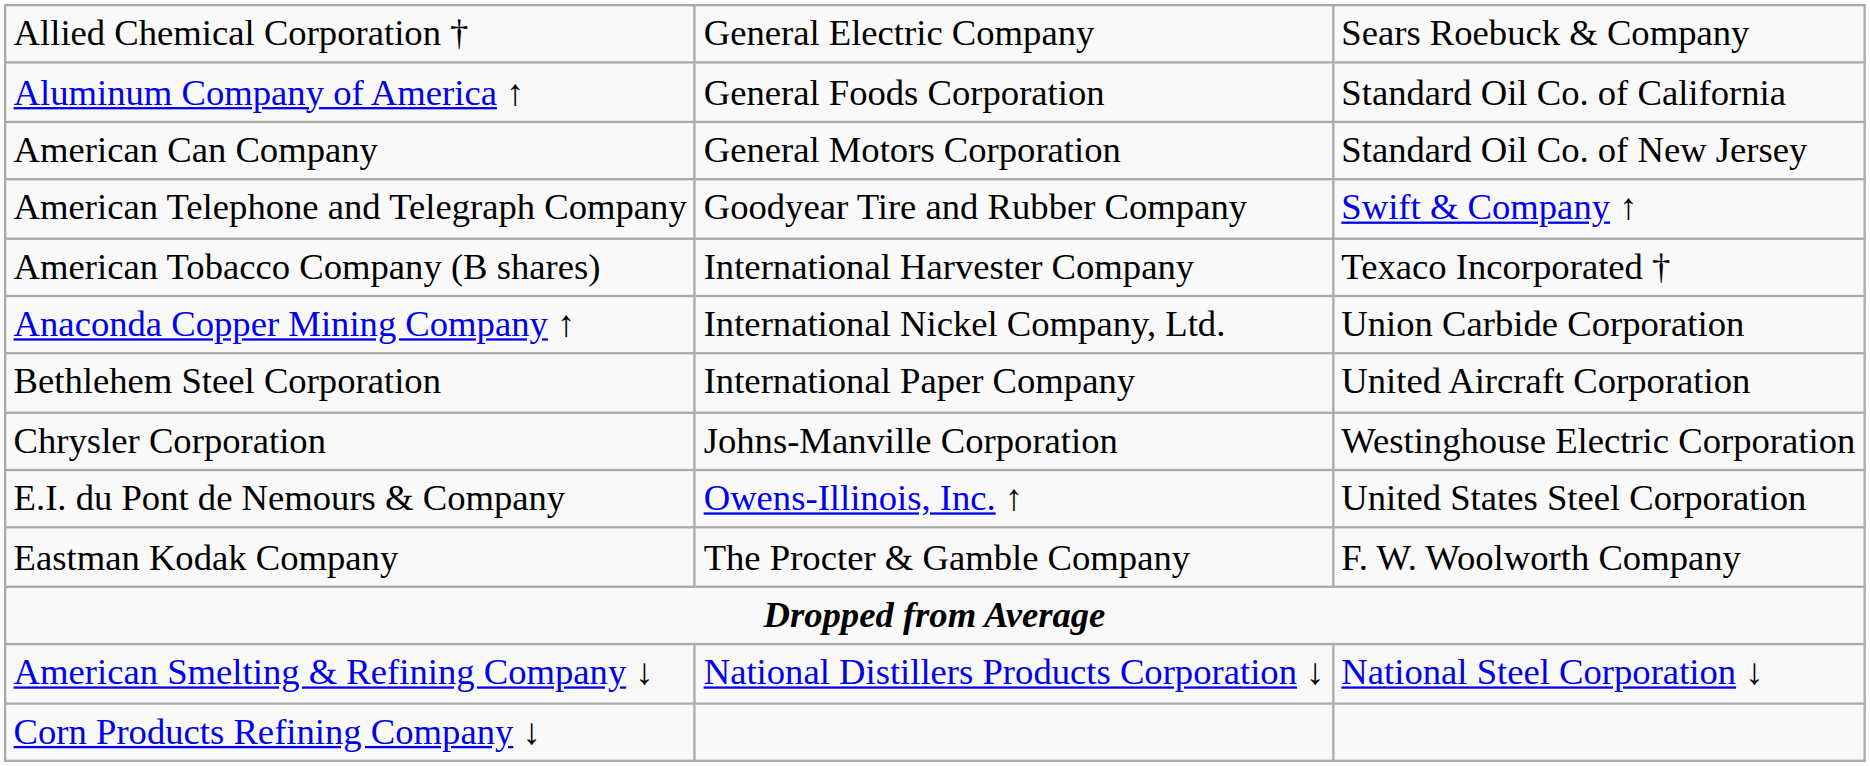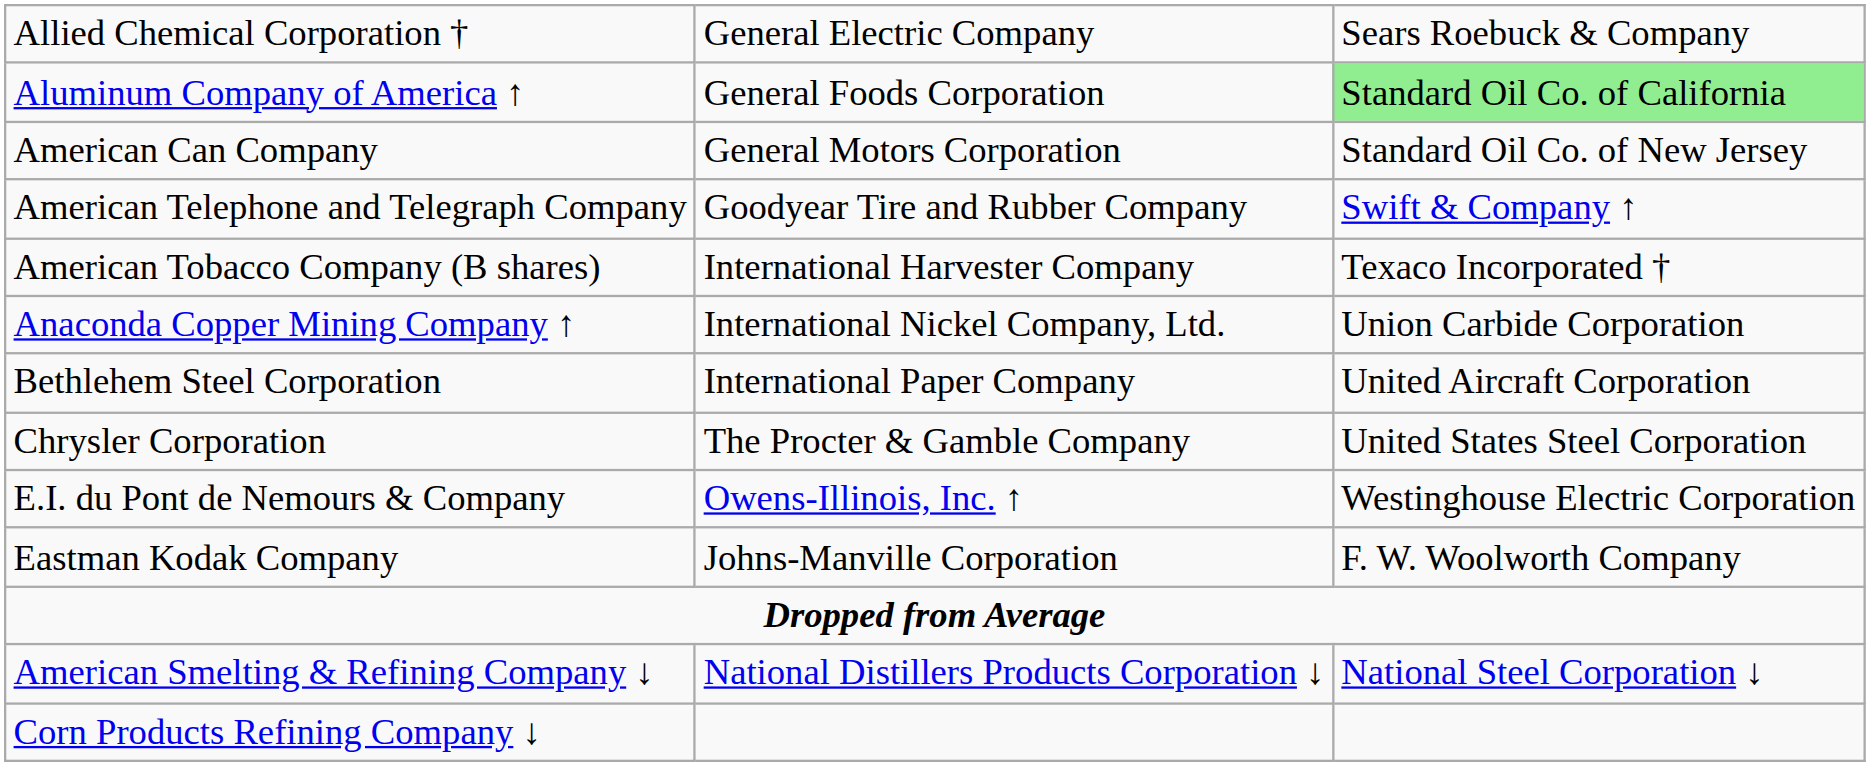(1564, 91) no background -> (1564, 91) lightgreen background
(911, 440) Johns-Manville Corporation -> (947, 440) The Procter & Gamble Company
(1598, 440) Westinghouse Electric Corporation -> (1574, 440) United States Steel Corporation
(1574, 498) United States Steel Corporation -> (1598, 498) Westinghouse Electric Corporation
(947, 556) The Procter & Gamble Company -> (911, 556) Johns-Manville Corporation
